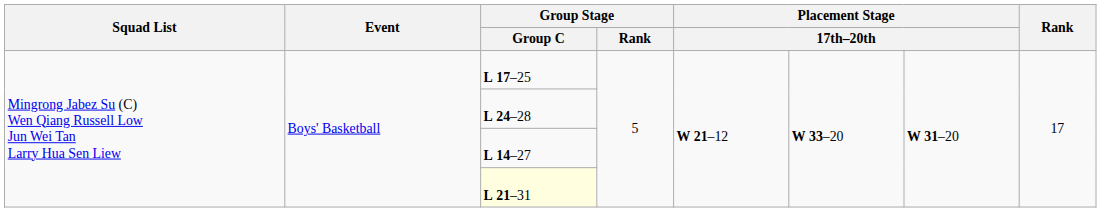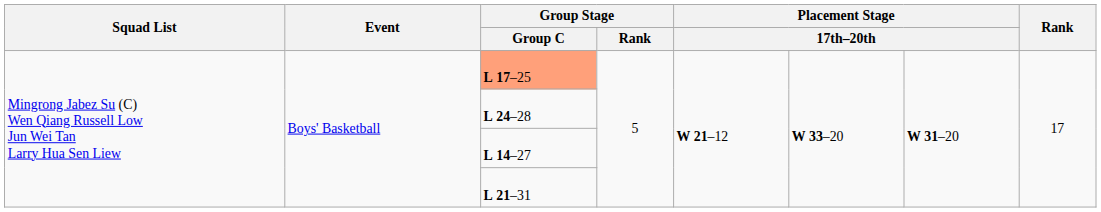(507, 78) no background -> (507, 78) lightsalmon background
(507, 195) lightyellow background -> (507, 195) no background
